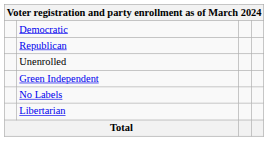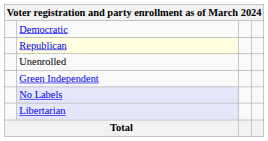(43, 45) no background -> (43, 45) lightyellow background
(41, 95) no background -> (41, 95) lavender background
(42, 111) no background -> (42, 111) lavender background
